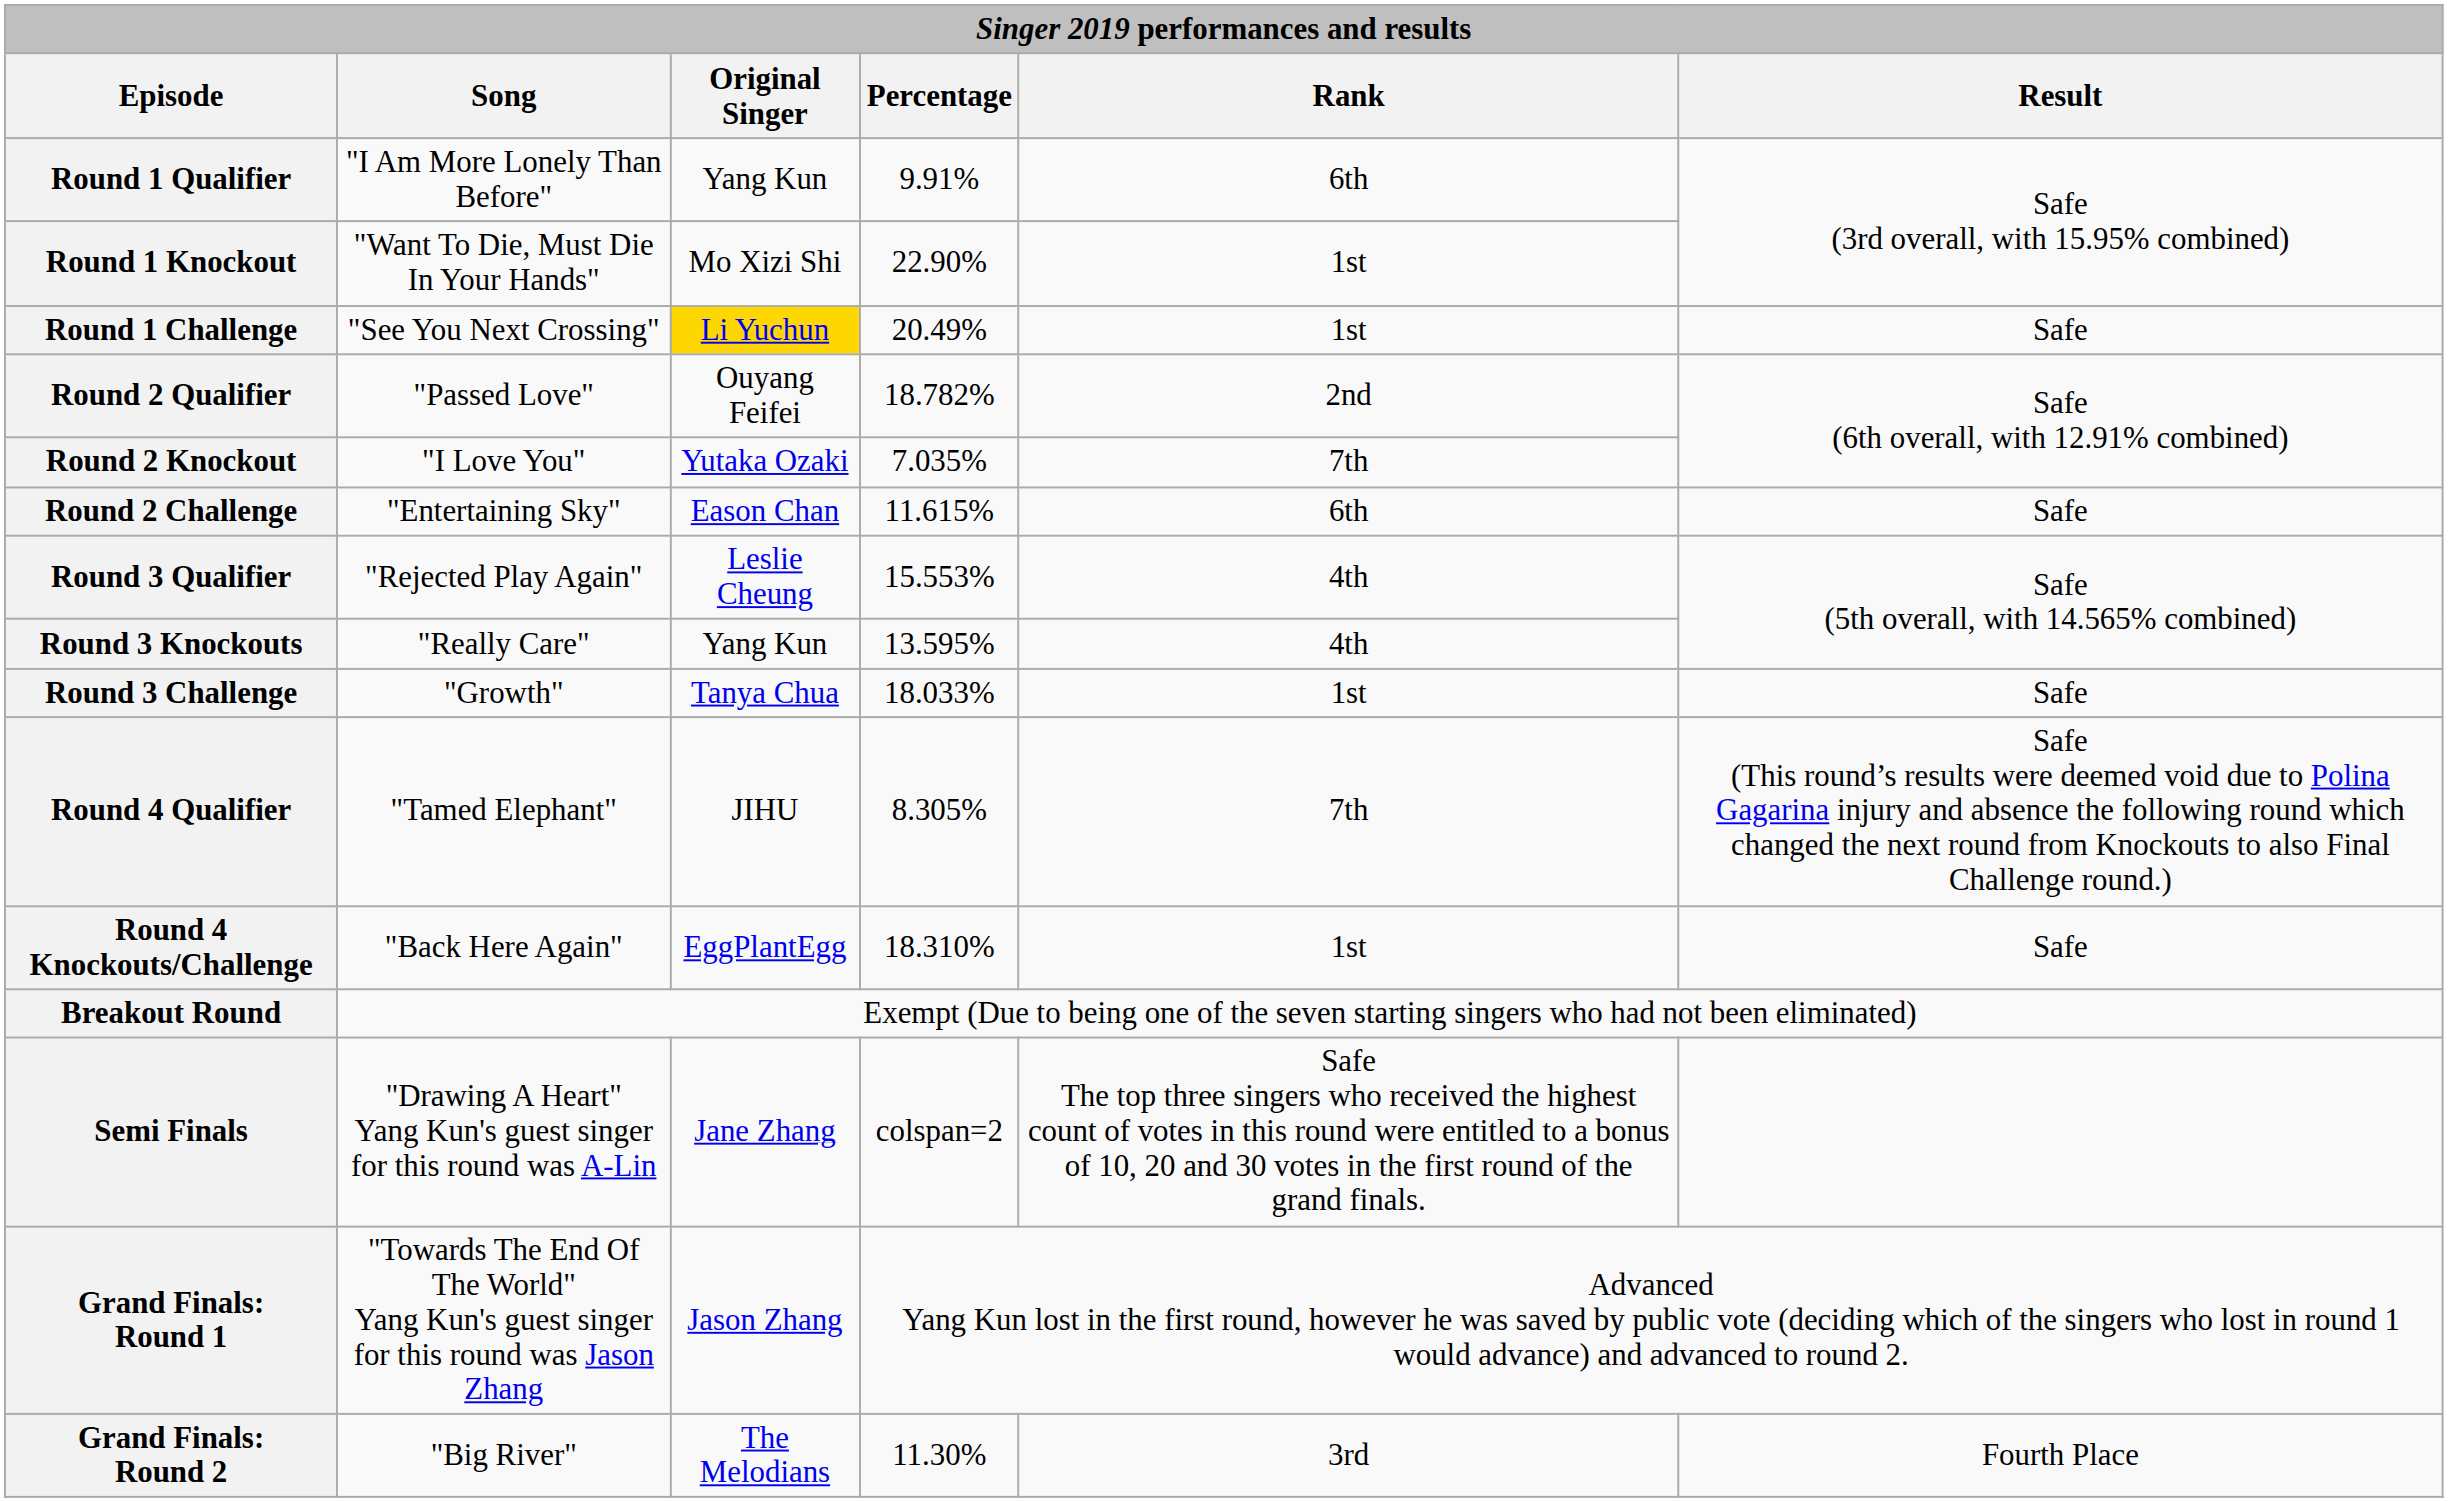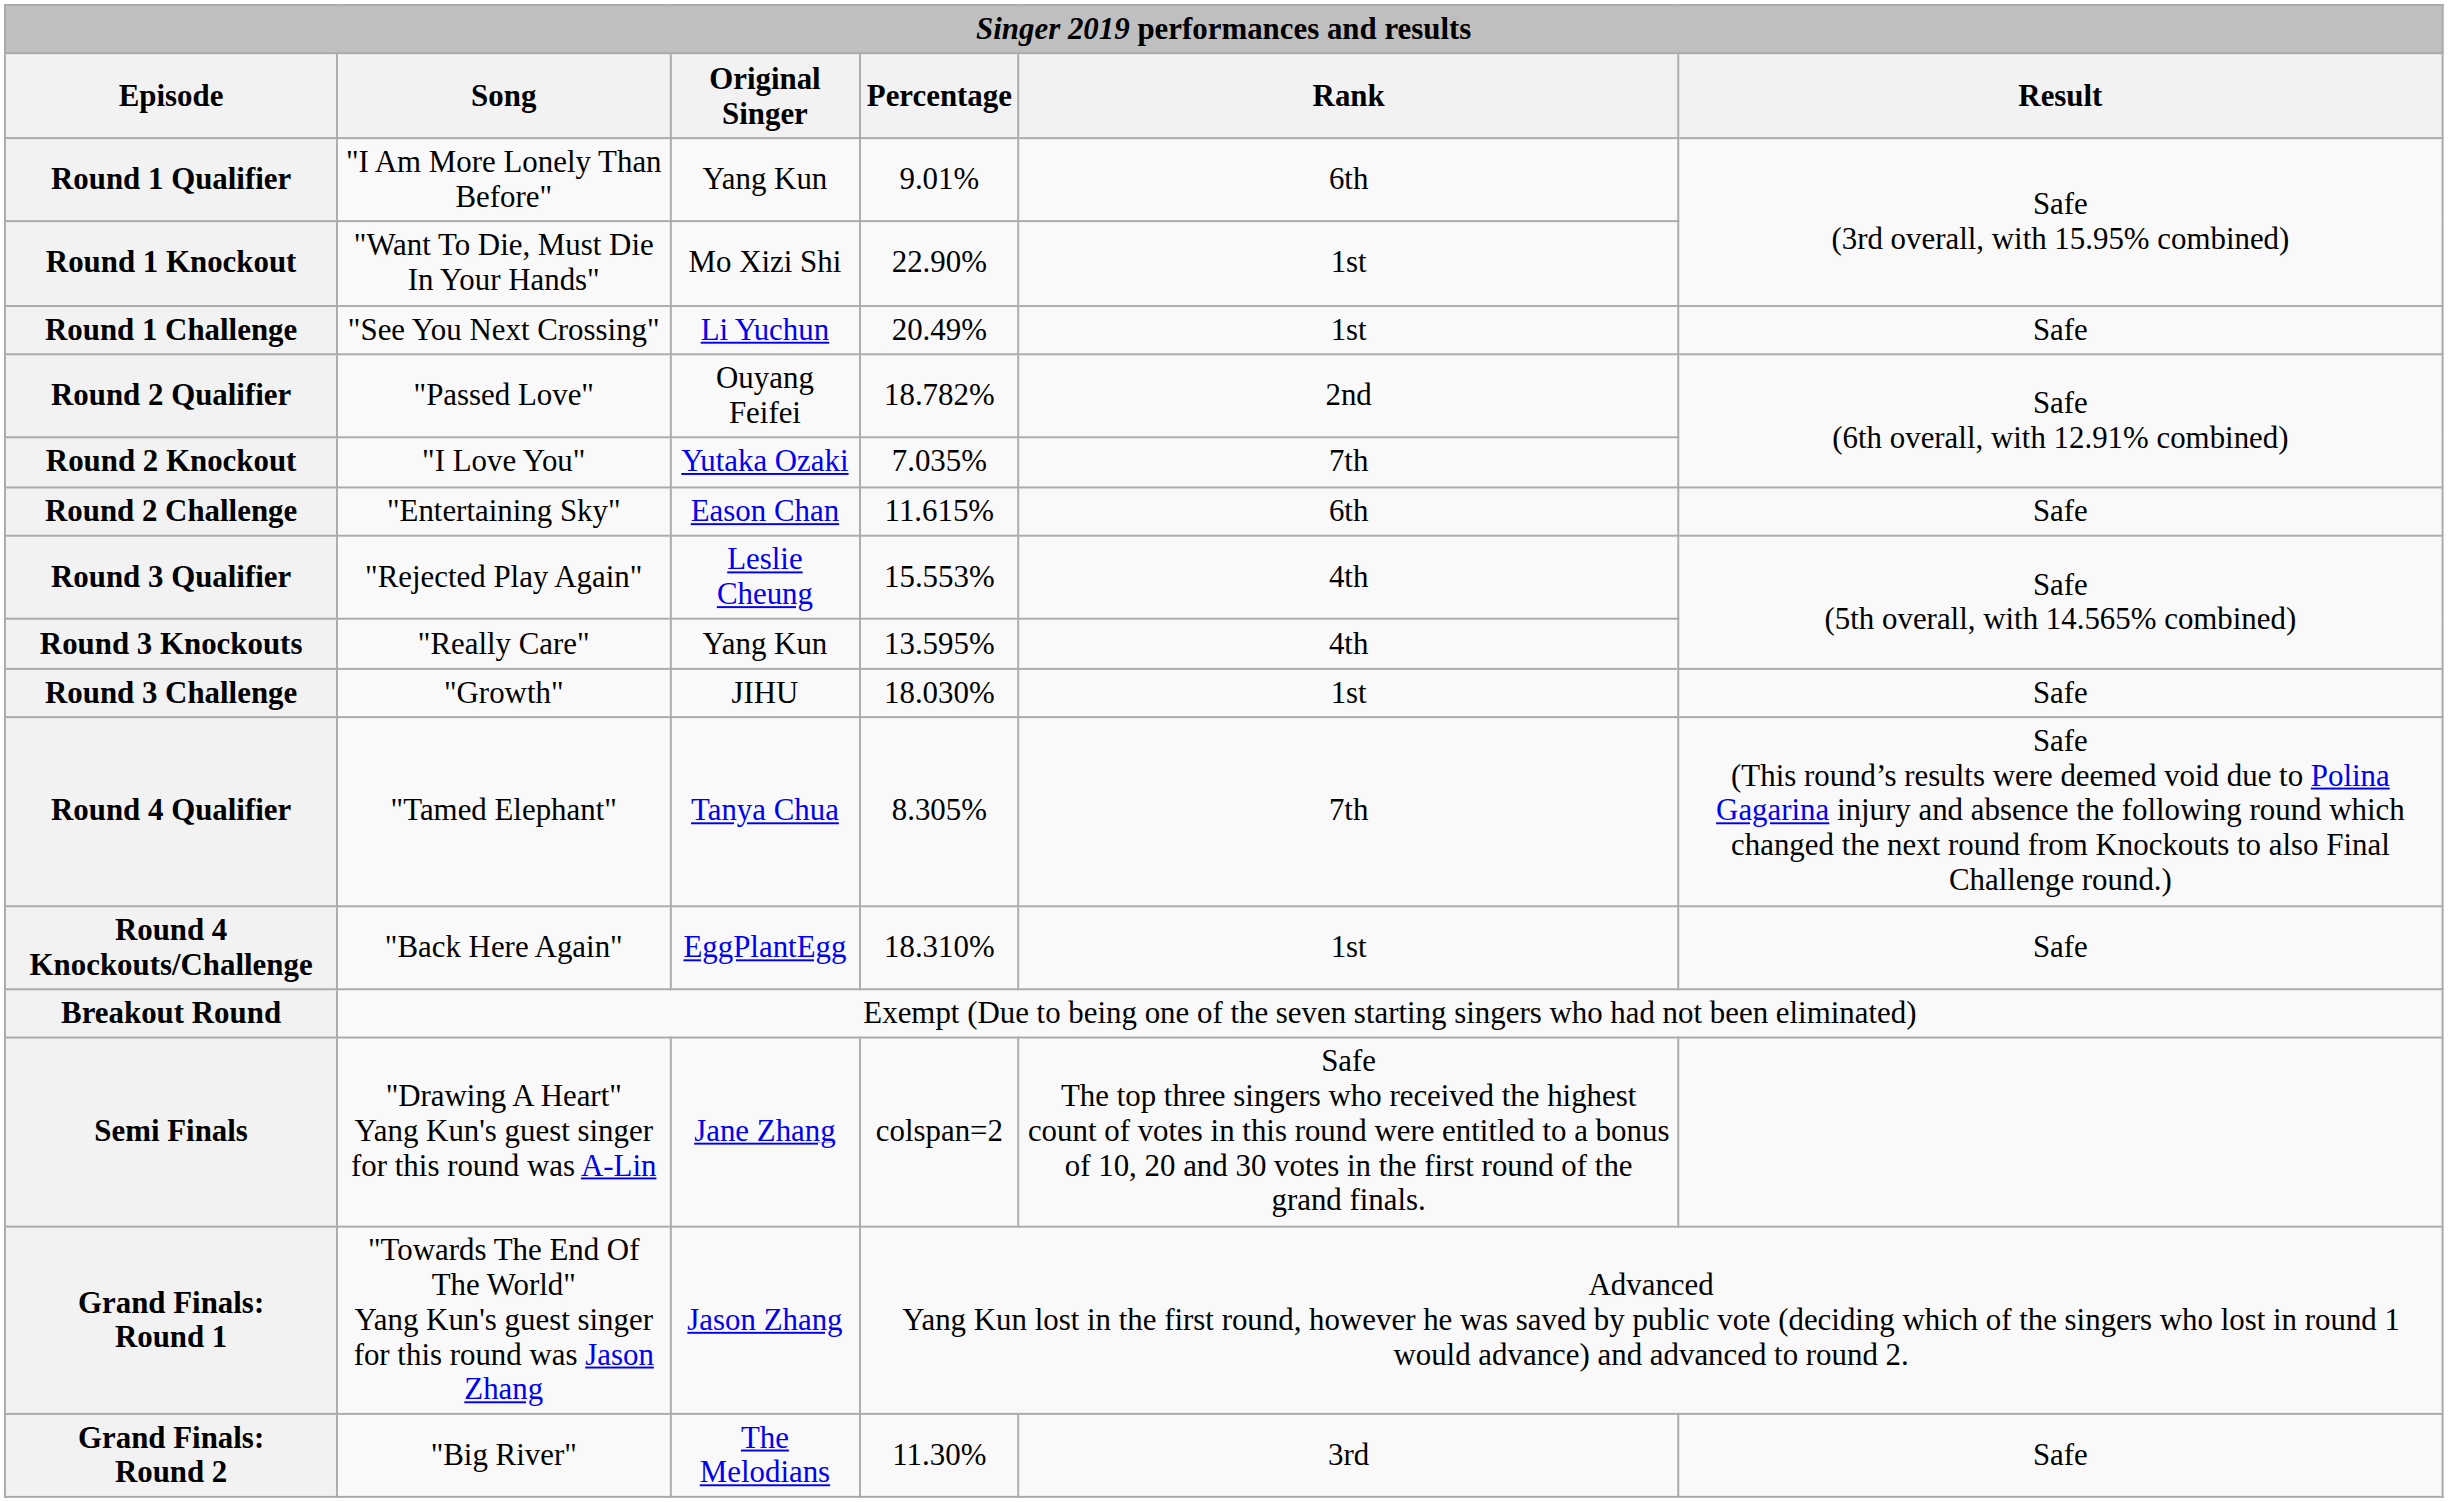(939, 179) 9.91% -> (939, 179) 9.01%
(765, 329) gold background -> (765, 329) no background
(765, 692) Tanya Chua -> (765, 692) JIHU
(939, 692) 18.033% -> (939, 692) 18.030%
(765, 810) JIHU -> (765, 810) Tanya Chua
(2060, 1455) Fourth Place -> (2060, 1455) Safe
